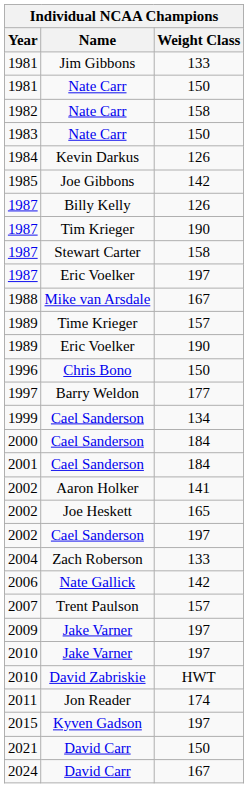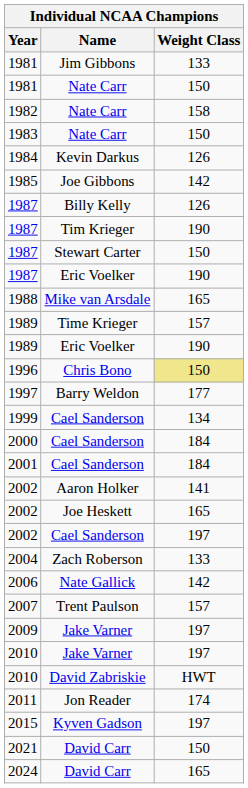(199, 252) 158 -> (199, 252) 150
(199, 275) 197 -> (199, 275) 190
(199, 299) 167 -> (199, 299) 165
(199, 370) no background -> (199, 370) khaki background
(199, 771) 167 -> (199, 771) 165
